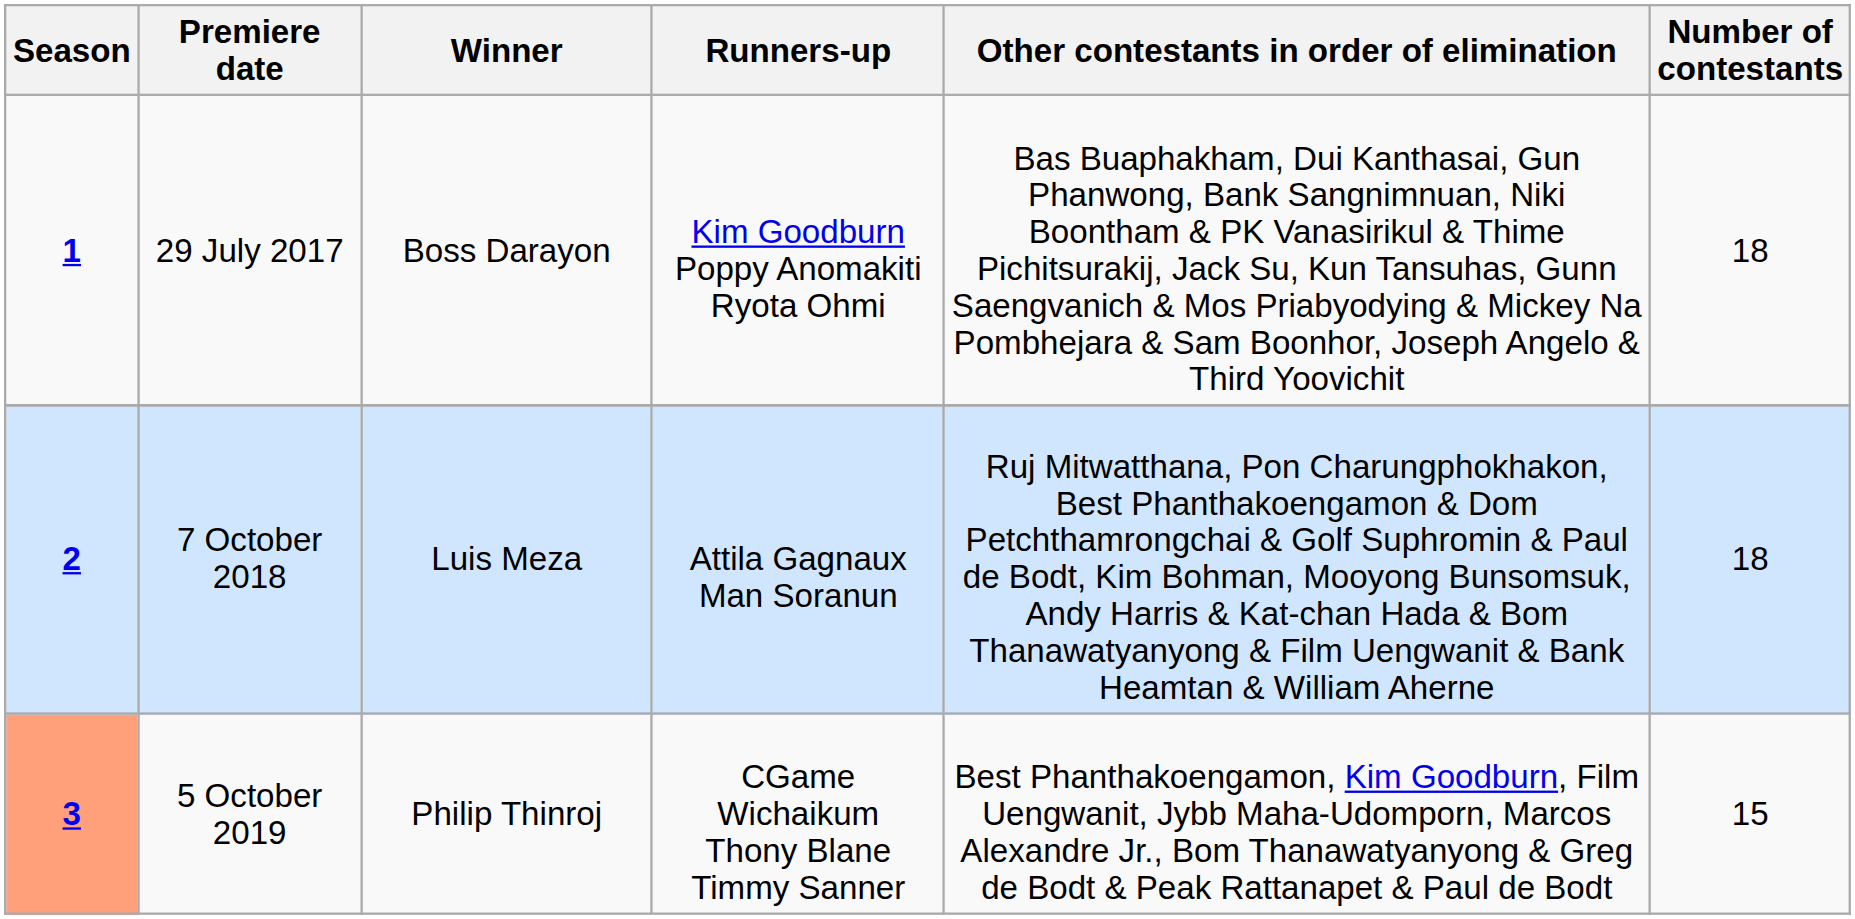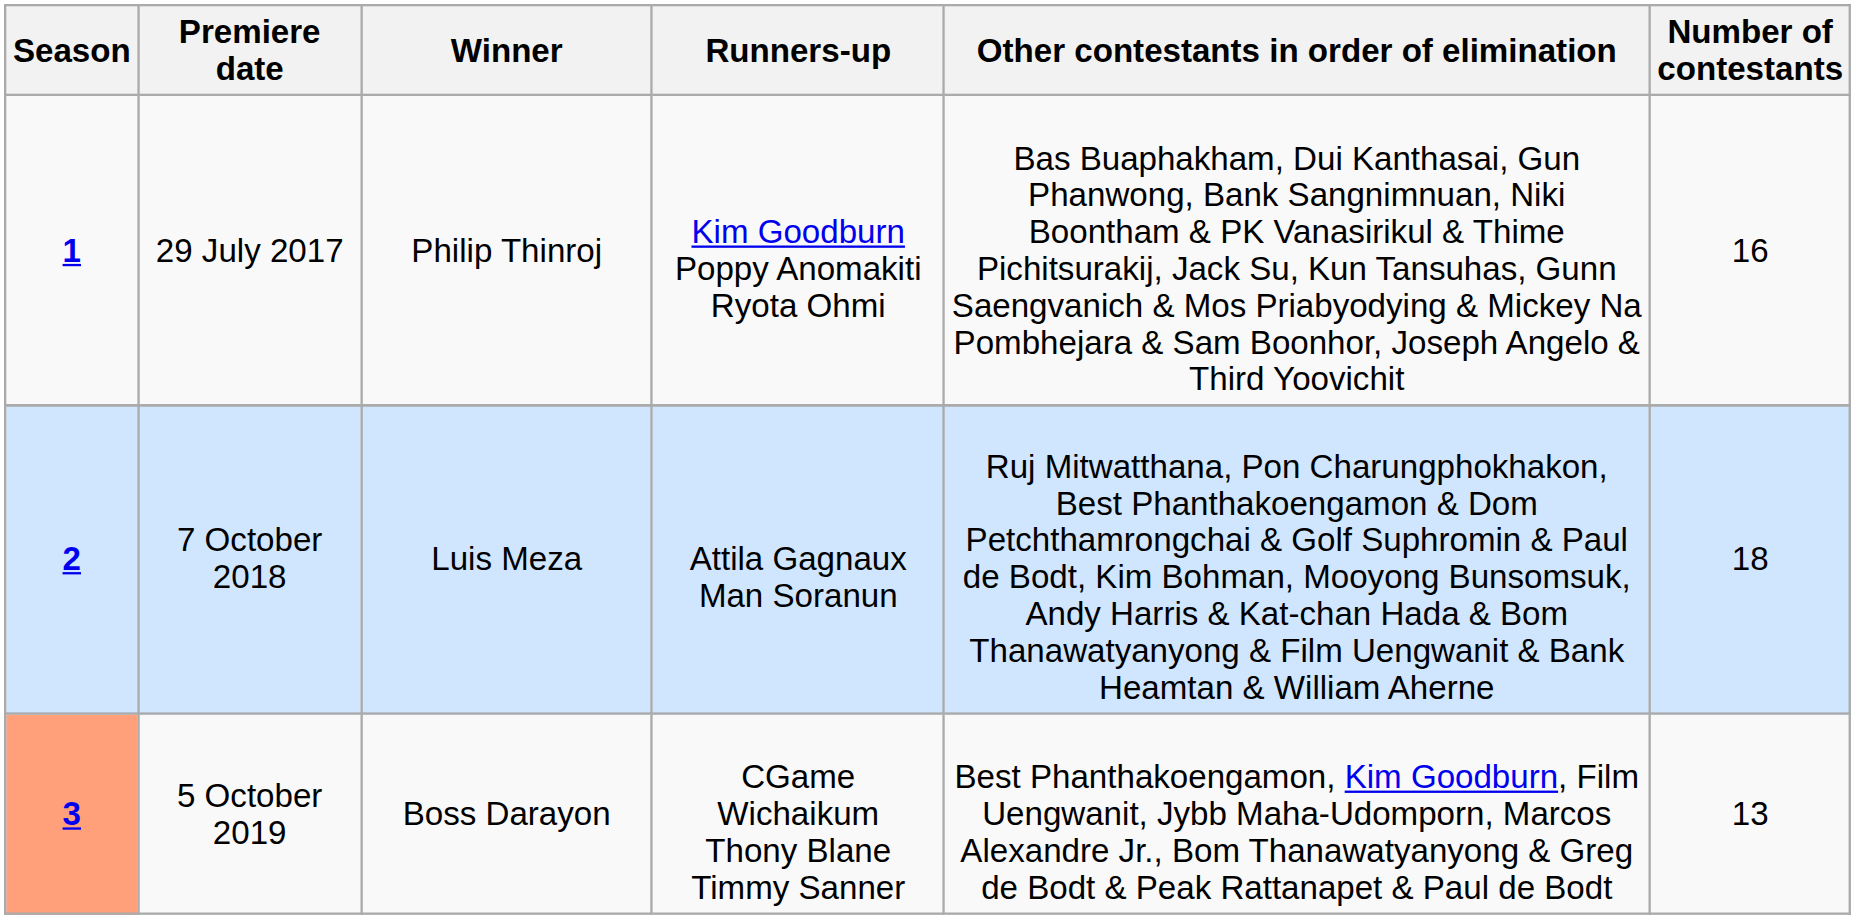(507, 250) Boss Darayon -> (507, 250) Philip Thinroj
(1750, 250) 18 -> (1750, 250) 16
(507, 814) Philip Thinroj -> (507, 814) Boss Darayon
(1750, 814) 15 -> (1750, 814) 13
